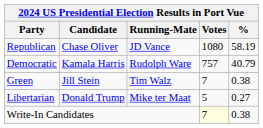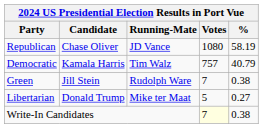(160, 64) Rudolph Ware -> (150, 64) Tim Walz
(150, 81) Tim Walz -> (160, 81) Rudolph Ware
